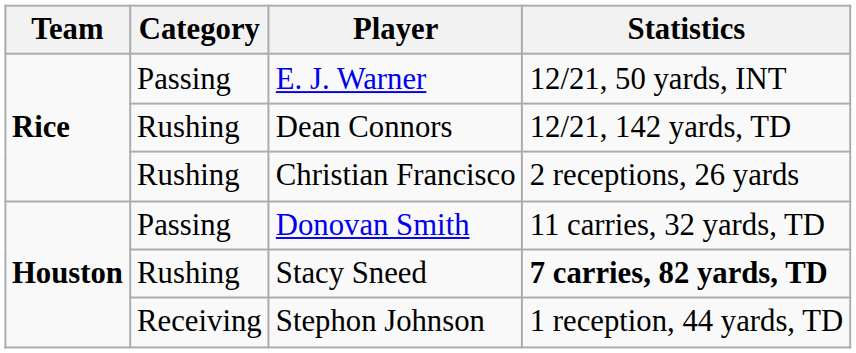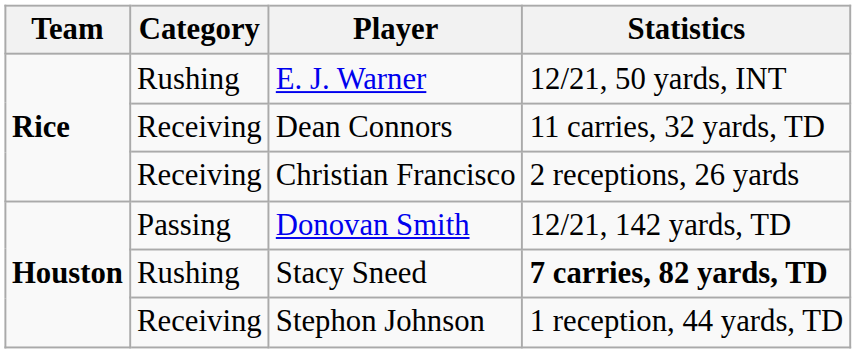(184, 78) Passing -> (188, 78) Rushing
(188, 127) Rushing -> (199, 127) Receiving
(660, 127) 12/21, 142 yards, TD -> (677, 127) 11 carries, 32 yards, TD
(188, 175) Rushing -> (199, 175) Receiving
(677, 224) 11 carries, 32 yards, TD -> (660, 224) 12/21, 142 yards, TD
